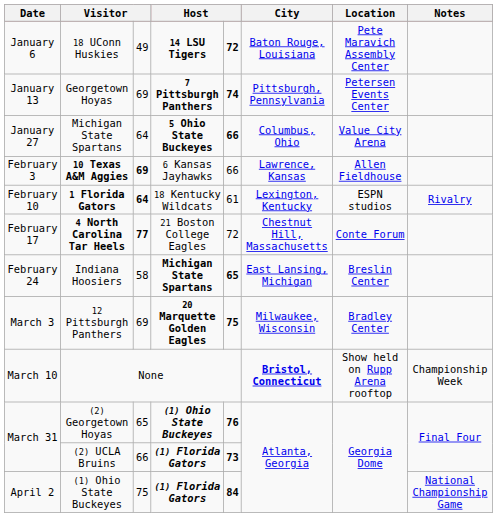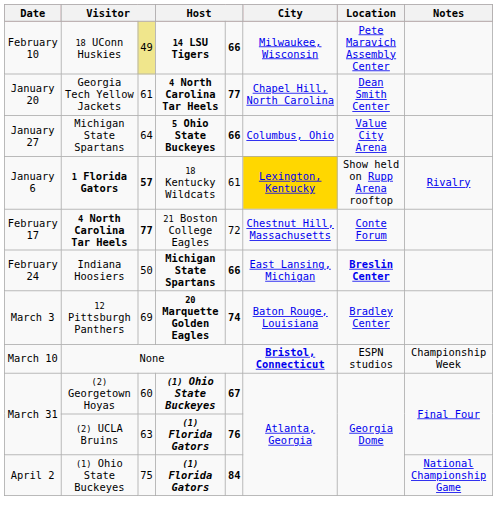(32, 48) January 6 -> (33, 48) February 10
(142, 48) no background -> (146, 48) khaki background
(233, 48) 72 -> (234, 48) 66
(287, 48) Baton Rouge, Louisiana -> (290, 48) Milwaukee, Wisconsin
- row: (97, 95)
+ row: (99, 95)
- row: (97, 171)
(32, 200) February 10 -> (33, 183) January 6
(142, 200) 64 -> (146, 183) 57
(287, 200) no background -> (290, 183) gold background
(370, 200) ESPN studios -> (371, 183) Show held on Rupp Arena rooftop
(142, 276) 58 -> (146, 271) 50
(233, 276) 65 -> (234, 271) 66
(370, 276) normal -> (371, 271) bold
(233, 322) 75 -> (234, 318) 74
(287, 322) Milwaukee, Wisconsin -> (290, 318) Baton Rouge, Louisiana
(370, 375) Show held on Rupp Arena rooftop -> (371, 358) ESPN studios
(142, 422) 65 -> (146, 393) 60
(233, 422) 76 -> (234, 393) 67
(142, 457) 66 -> (146, 434) 63
(233, 457) 73 -> (234, 434) 76
